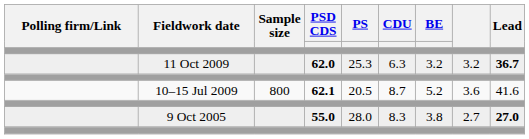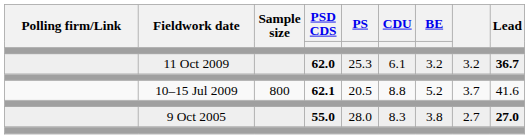(397, 64) 6.3 -> (397, 64) 6.1
(397, 90) 8.7 -> (397, 90) 8.8
(471, 90) 3.6 -> (471, 90) 3.7
